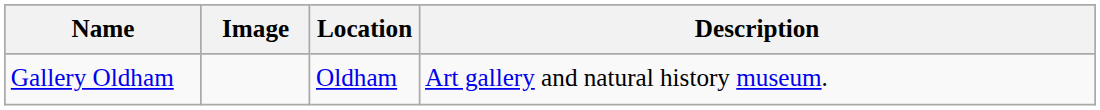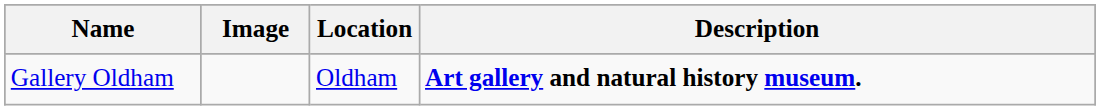(626, 78) normal -> (643, 78) bold
